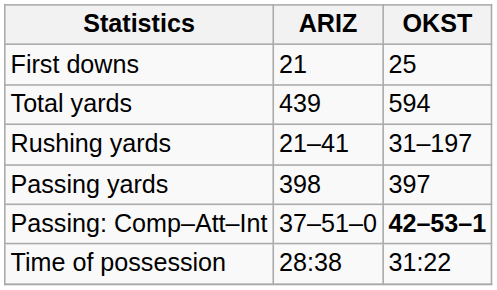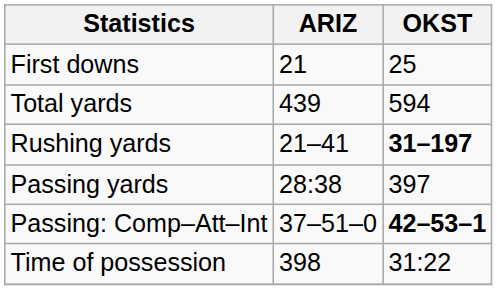(430, 144) normal -> (430, 144) bold
(300, 183) 398 -> (311, 183) 28:38
(311, 263) 28:38 -> (300, 263) 398
